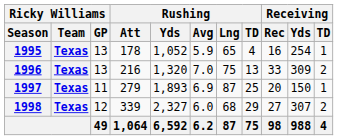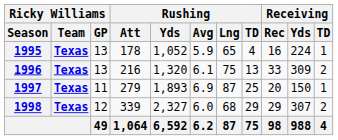(301, 51) 254 -> (301, 51) 224
(203, 70) 7.0 -> (203, 70) 6.1
(275, 107) 27 -> (275, 107) 29
